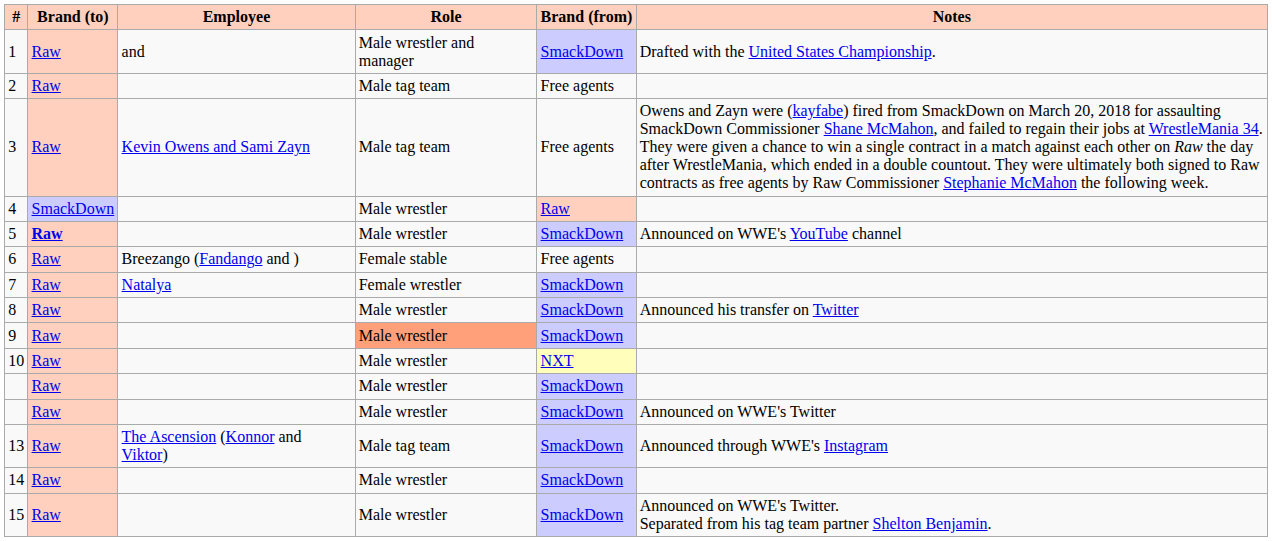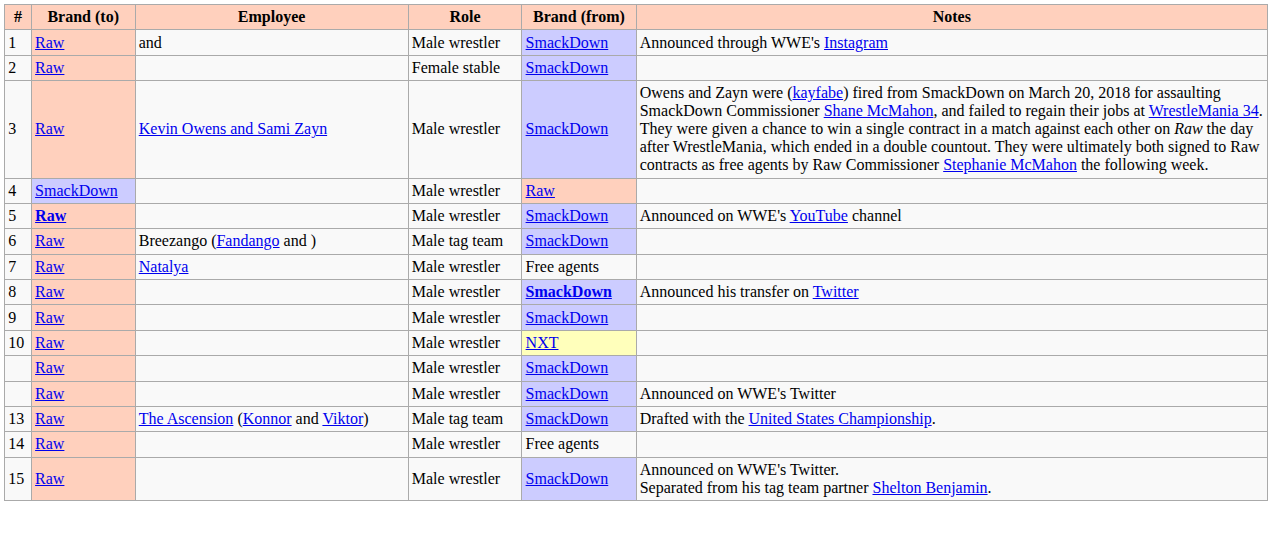(416, 51) Male wrestler and manager -> (456, 42) Male wrestler
(788, 51) Drafted with the United States Championship. -> (764, 42) Announced through WWE's Instagram
(404, 85) Male tag team -> (456, 67) Female stable
(577, 85) Free agents -> (567, 67) SmackDown
(404, 147) Male tag team -> (456, 129) Male wrestler
(577, 147) Free agents -> (567, 129) SmackDown
(403, 259) Female stable -> (458, 241) Male tag team
(577, 259) Free agents -> (567, 241) SmackDown
(410, 284) Female wrestler -> (456, 266) Male wrestler
(582, 284) SmackDown -> (562, 266) Free agents
(582, 310) normal -> (569, 292) bold
(403, 335) lightsalmon background -> (456, 317) no background
(764, 446) Announced through WWE's Instagram -> (788, 419) Drafted with the United States Championship.
(582, 480) SmackDown -> (562, 444) Free agents
